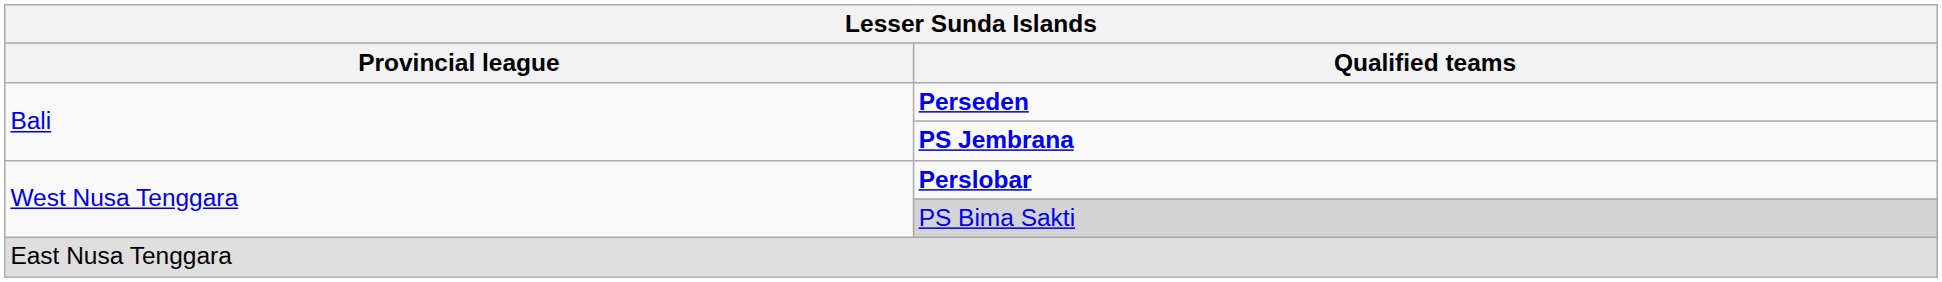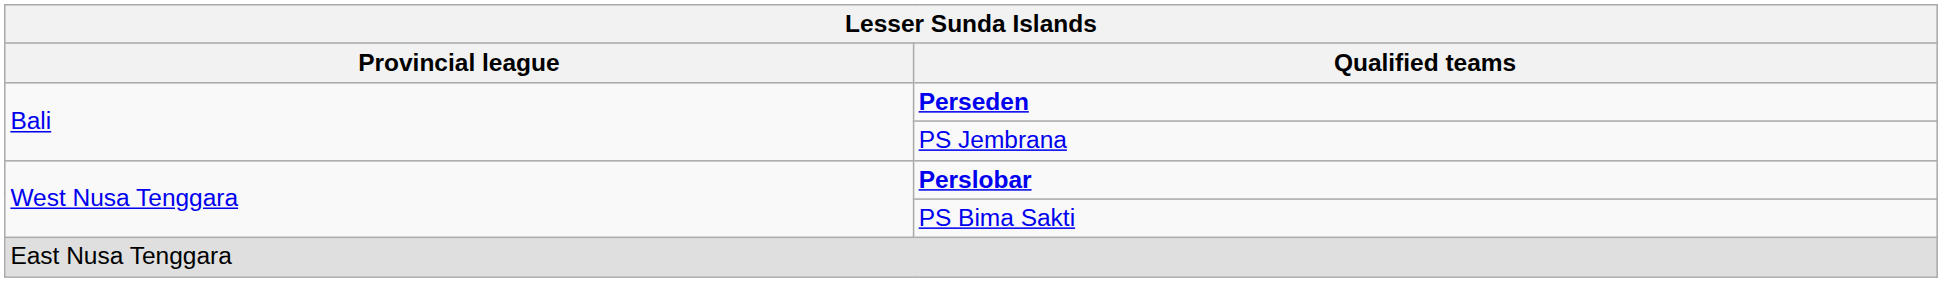(996, 140) bold -> (993, 140) normal
(997, 218) lightgrey background -> (997, 218) no background
